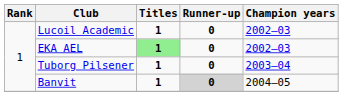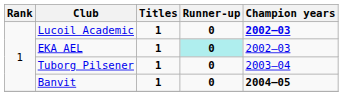(268, 30) normal -> (268, 30) bold
(158, 48) lightgreen background -> (158, 48) no background
(212, 48) no background -> (212, 48) paleturquoise background
(212, 83) lightgrey background -> (212, 83) no background
(268, 83) normal -> (268, 83) bold
